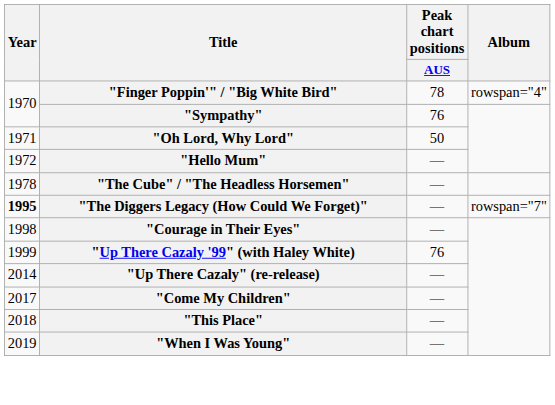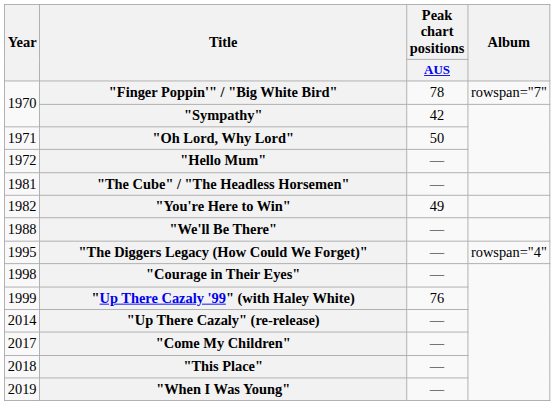(509, 92) rowspan="4" -> (509, 92) rowspan="7"
(437, 115) 76 -> (437, 115) 42
(22, 183) 1978 -> (22, 183) 1981
+ row: (223, 206)
+ row: (223, 229)
(22, 206) bold -> (22, 252) normal
(509, 206) rowspan="7" -> (509, 252) rowspan="4"
